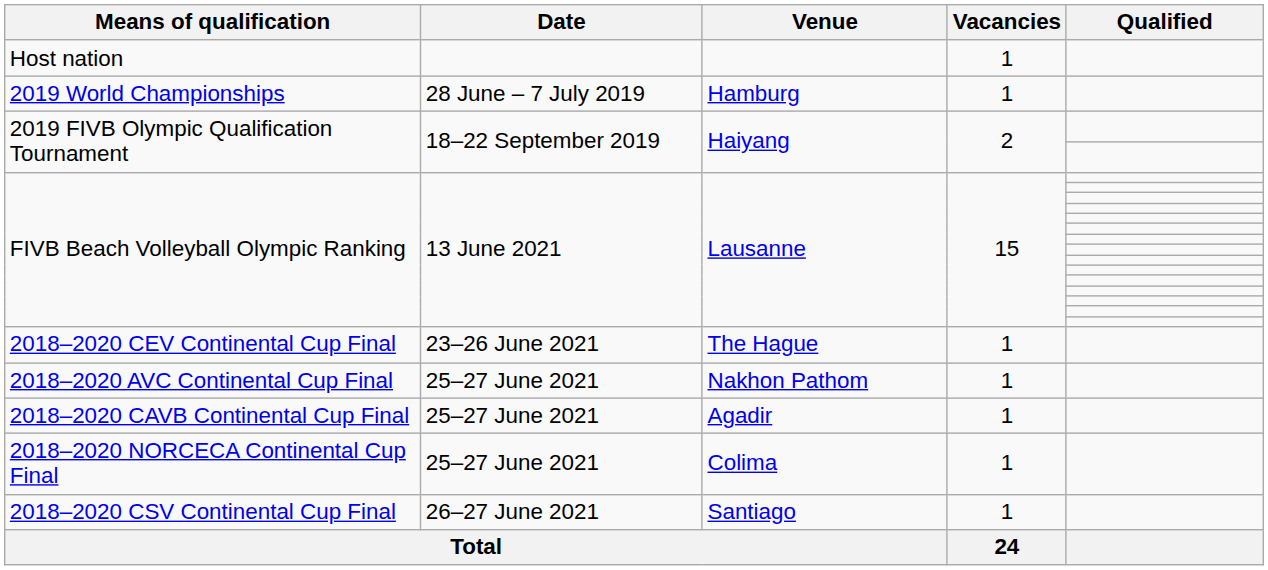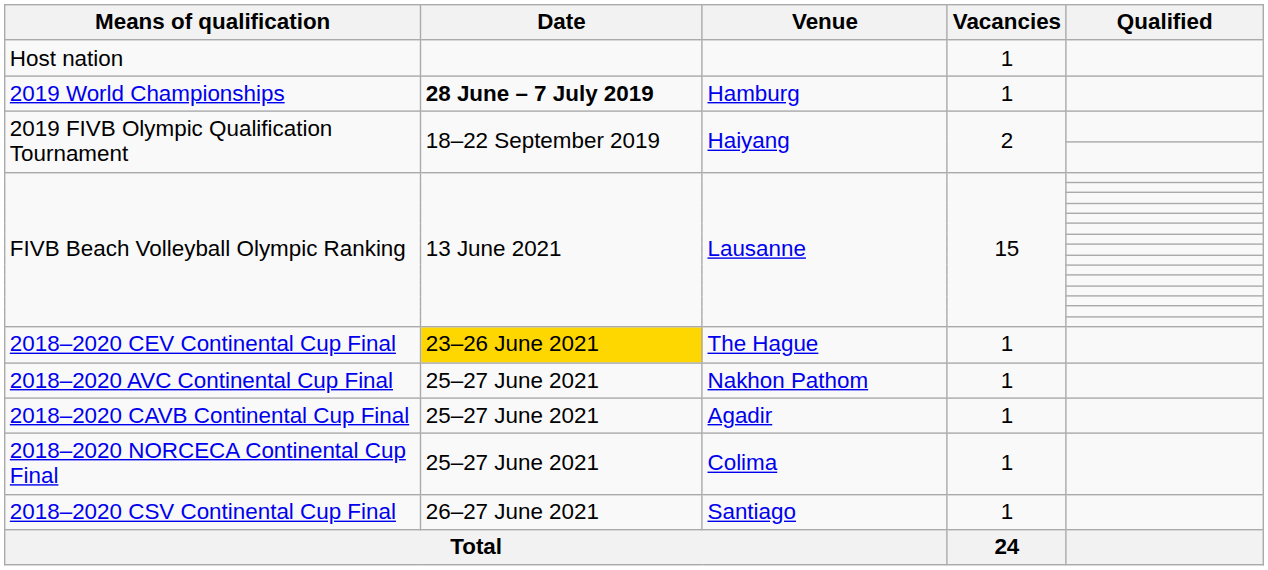(535, 93) normal -> (540, 93) bold
(512, 344) no background -> (512, 344) gold background
